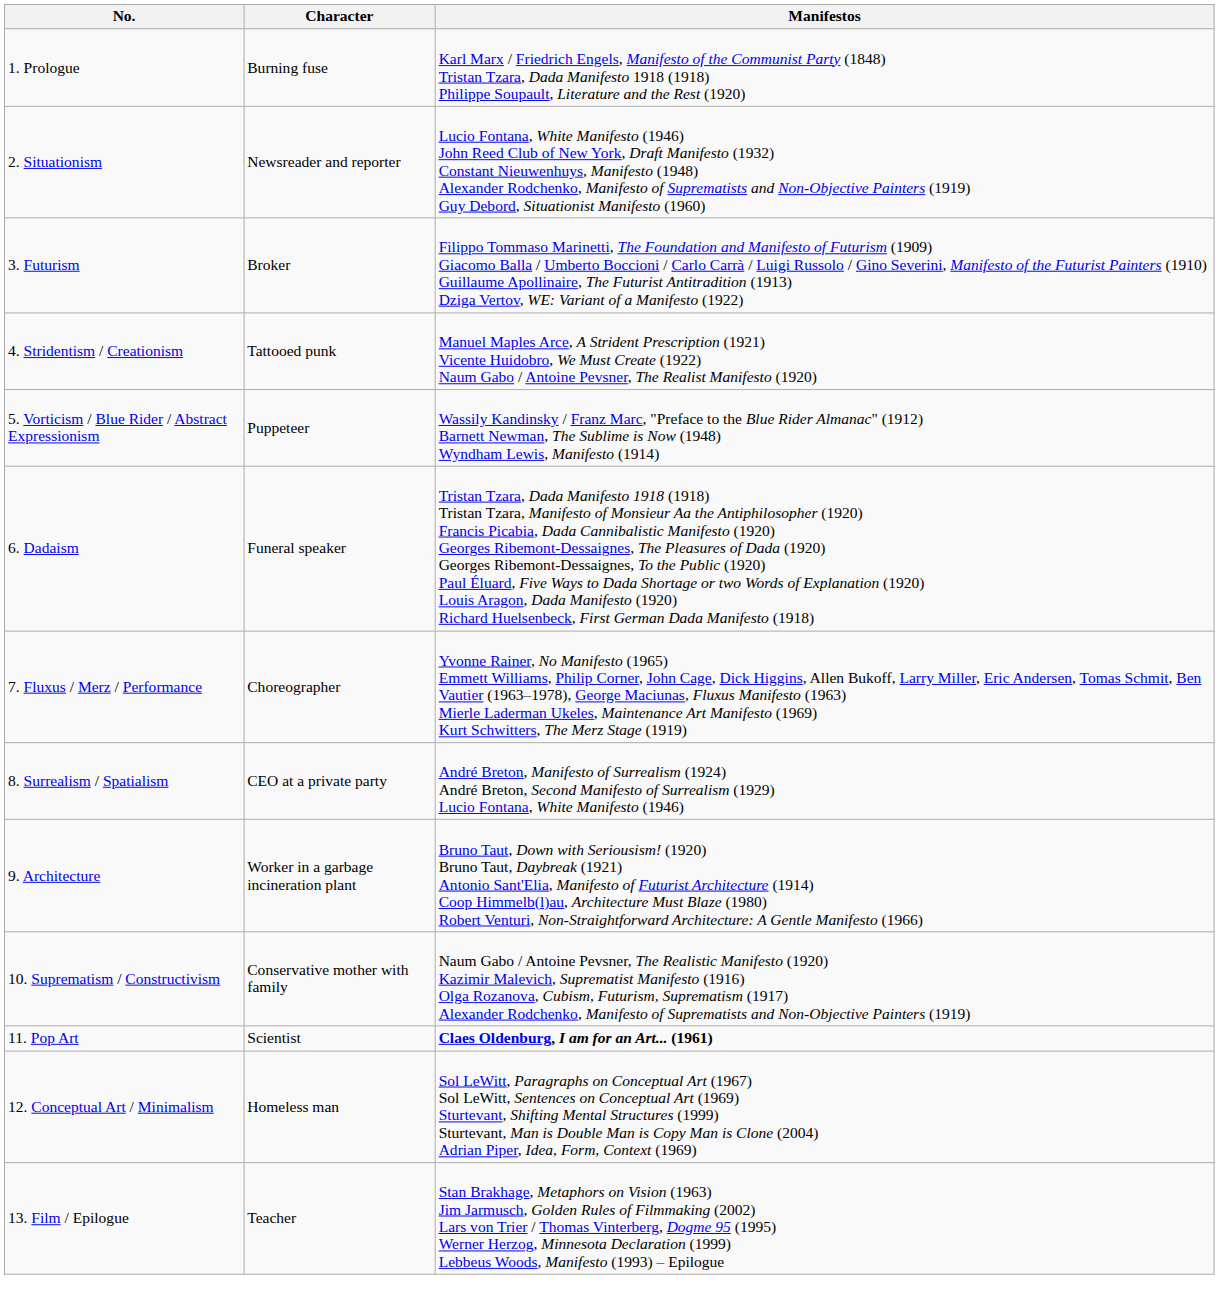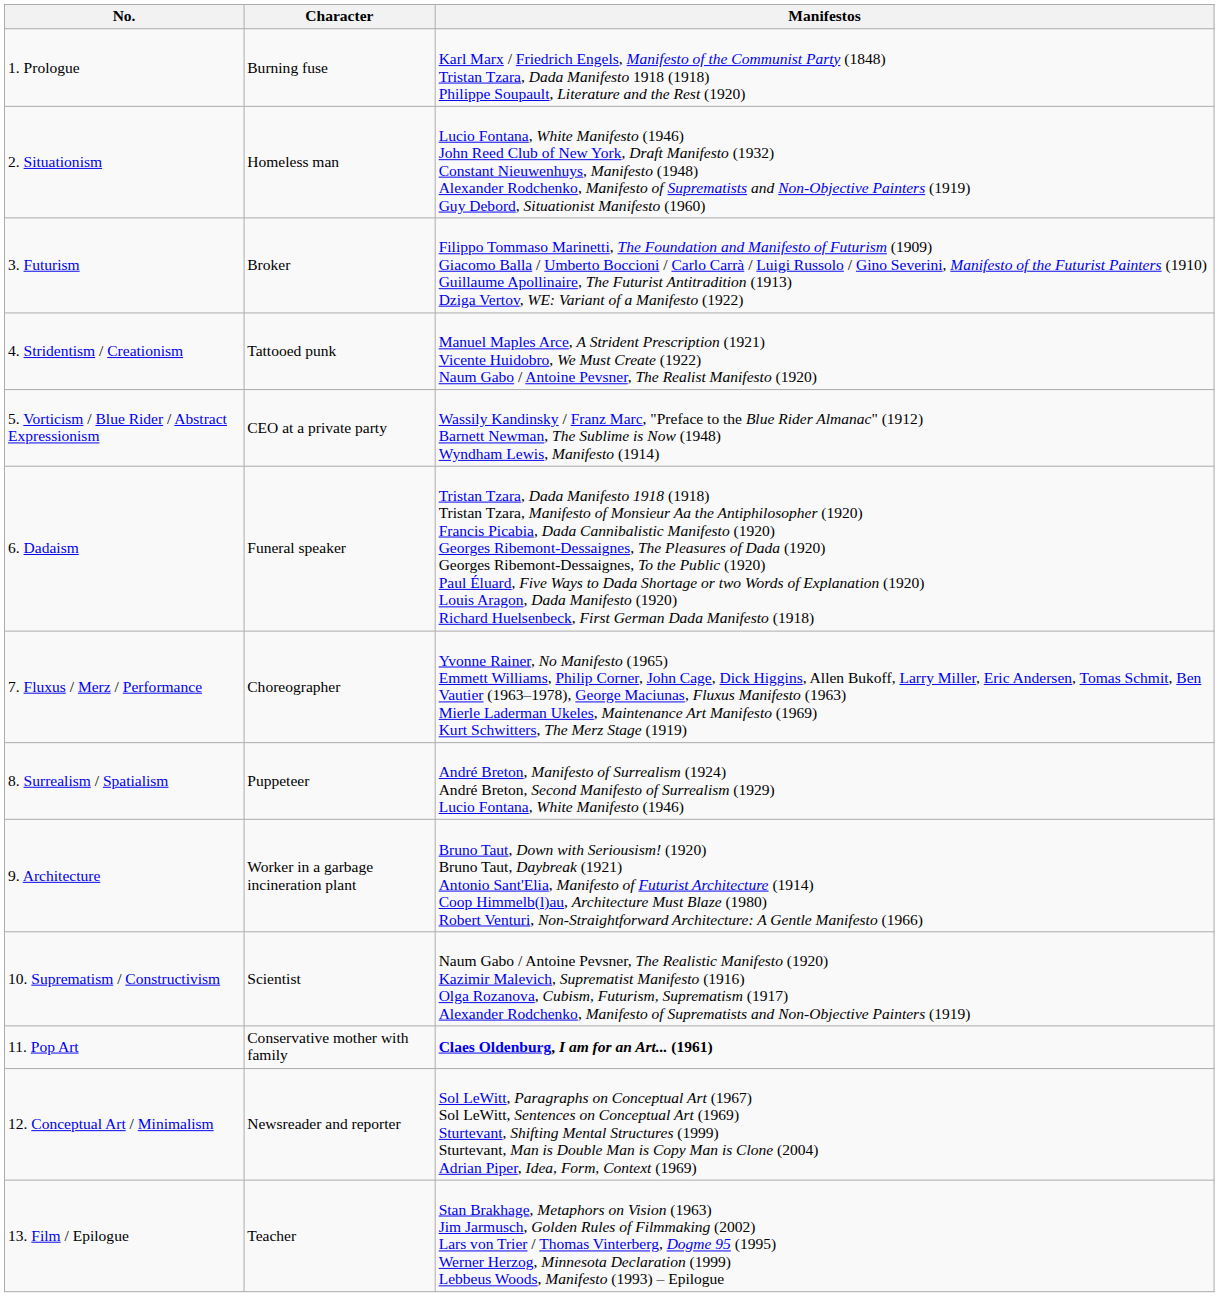(324, 162) Newsreader and reporter -> (293, 162) Homeless man
(278, 427) Puppeteer -> (317, 427) CEO at a private party
(317, 781) CEO at a private party -> (278, 781) Puppeteer
(328, 978) Conservative mother with family -> (274, 978) Scientist
(274, 1038) Scientist -> (328, 1047) Conservative mother with family
(293, 1106) Homeless man -> (324, 1124) Newsreader and reporter
